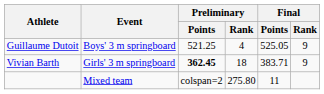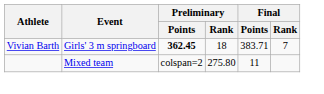- row: (43, 47)
(305, 63) 9 -> (285, 47) 7
